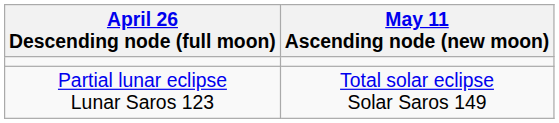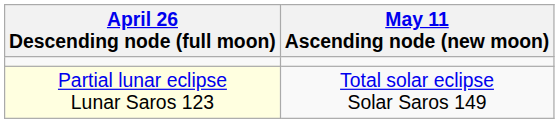(142, 92) no background -> (142, 92) lightyellow background
